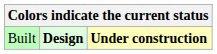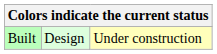(63, 37) bold -> (64, 37) normal
(149, 37) bold -> (148, 37) normal
